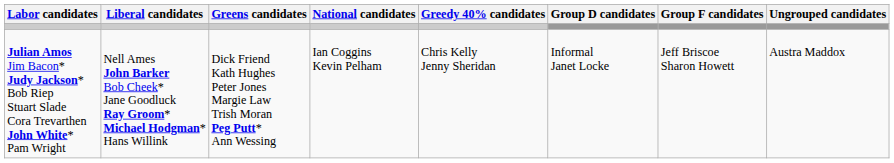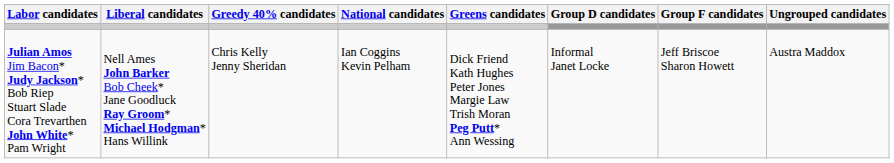columns swapped: (259, 14) <-> (483, 14)
